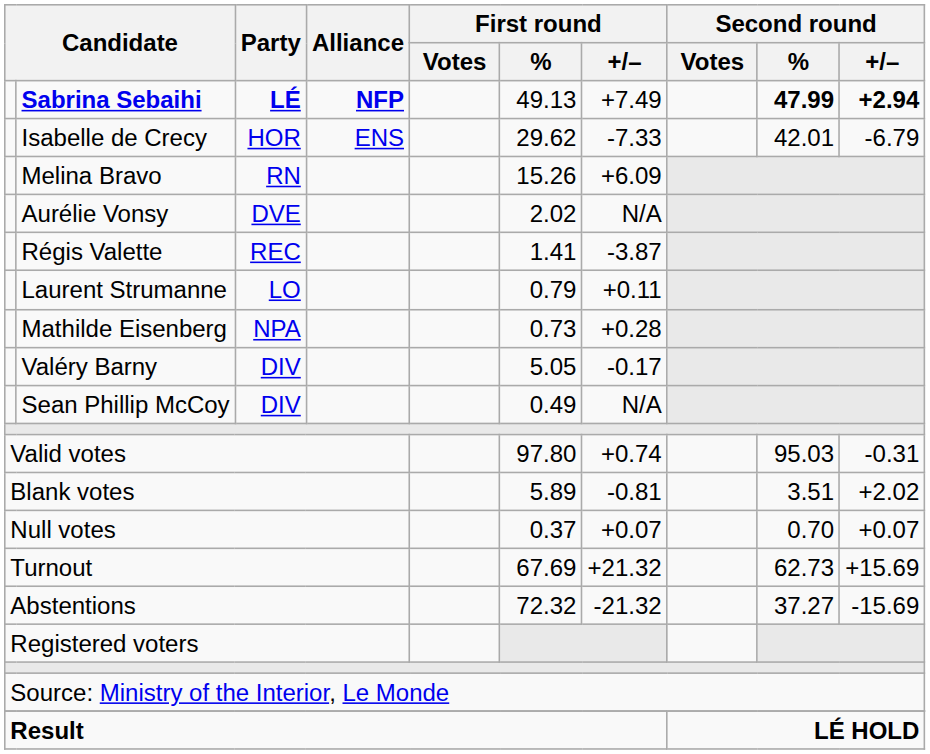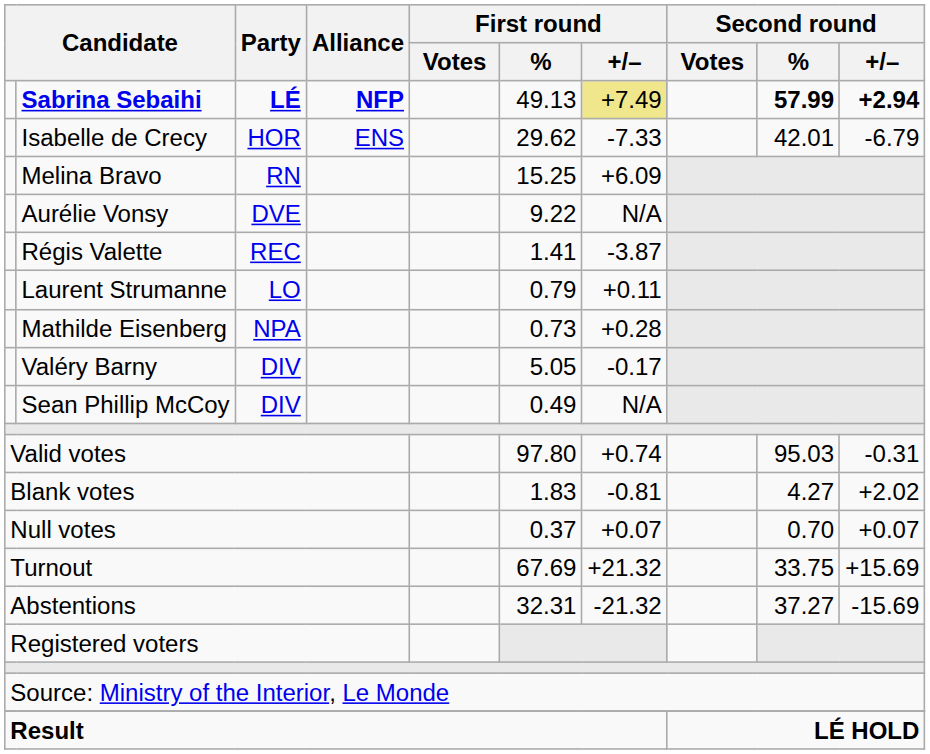(631, 100) no background -> (631, 100) khaki background
(804, 100) 47.99 -> (804, 100) 57.99
(546, 176) 15.26 -> (546, 176) 15.25
(553, 214) 2.02 -> (553, 214) 9.22
(553, 491) 5.89 -> (553, 491) 1.83
(811, 491) 3.51 -> (811, 491) 4.27
(804, 567) 62.73 -> (804, 567) 33.75
(546, 605) 72.32 -> (546, 605) 32.31
